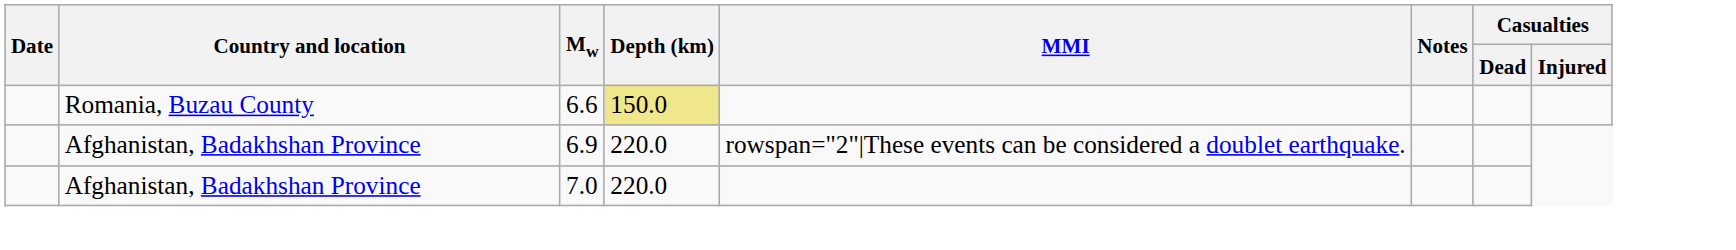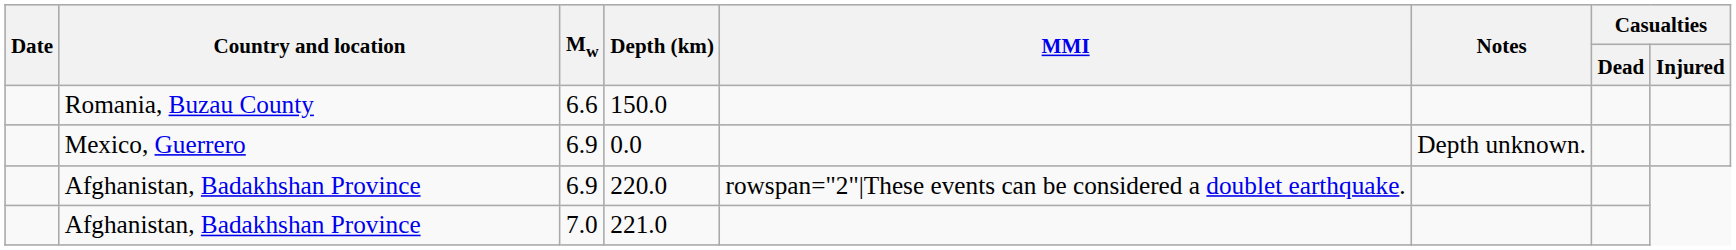(639, 104) khaki background -> (639, 104) no background
+ row: (155, 144)
(639, 184) 220.0 -> (639, 225) 221.0
